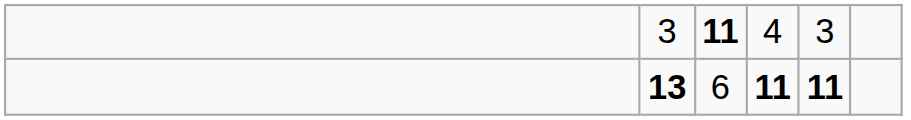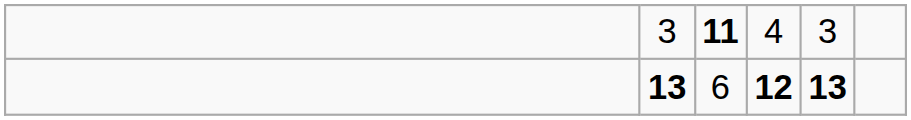(773, 86) 11 -> (774, 86) 12
(825, 86) 11 -> (828, 86) 13
